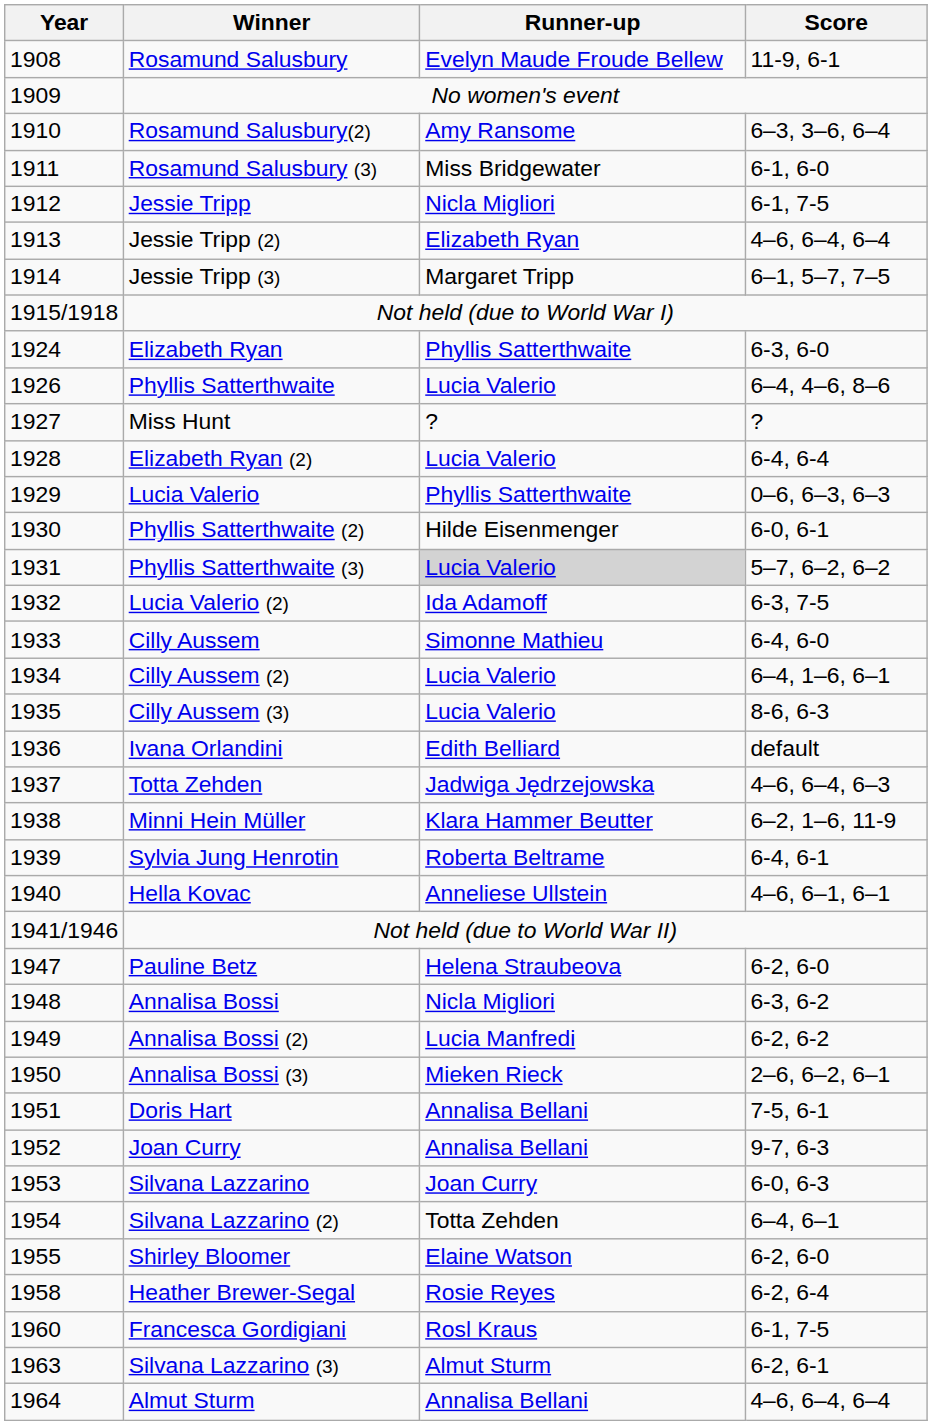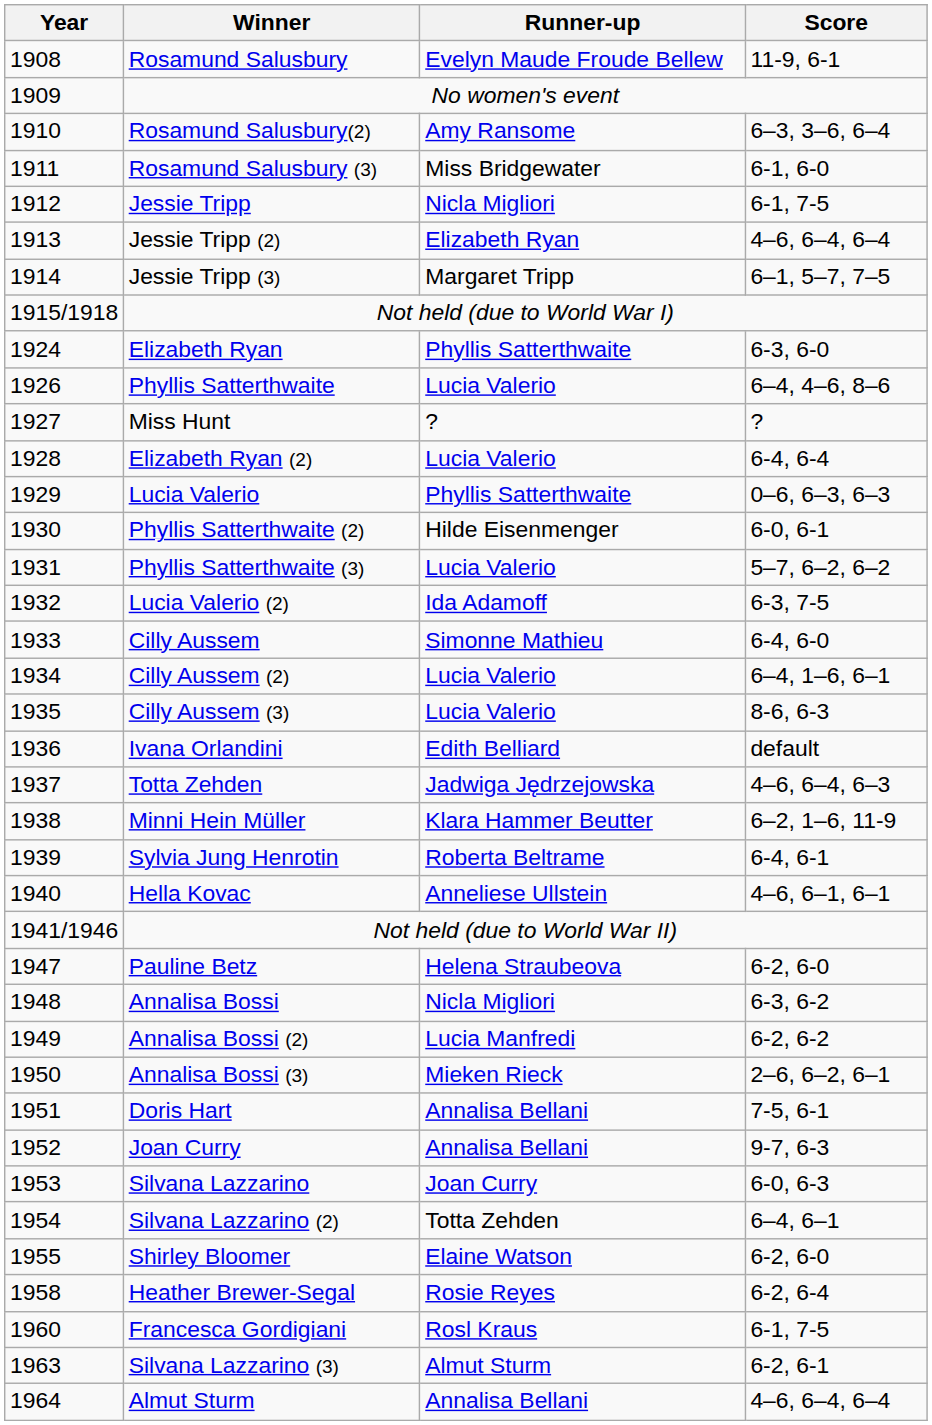(491, 566) lightgrey background -> (491, 566) no background
